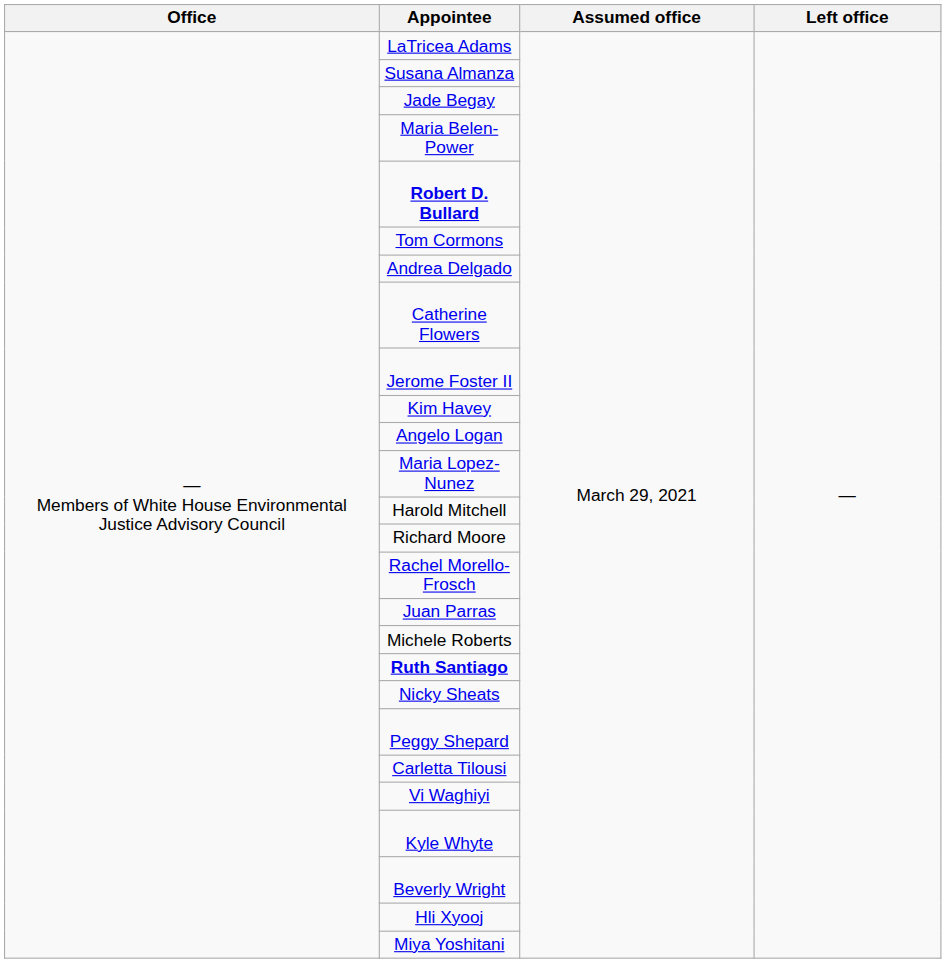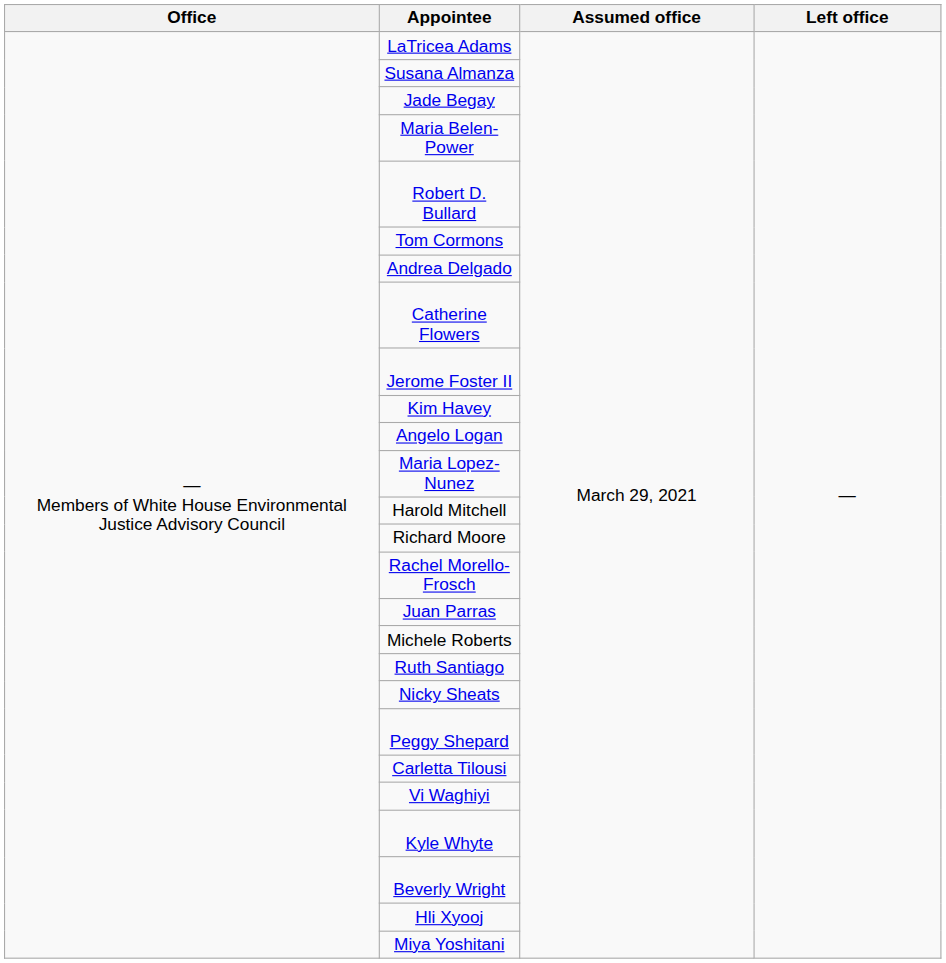(449, 203) bold -> (449, 203) normal
(449, 667) bold -> (449, 667) normal
